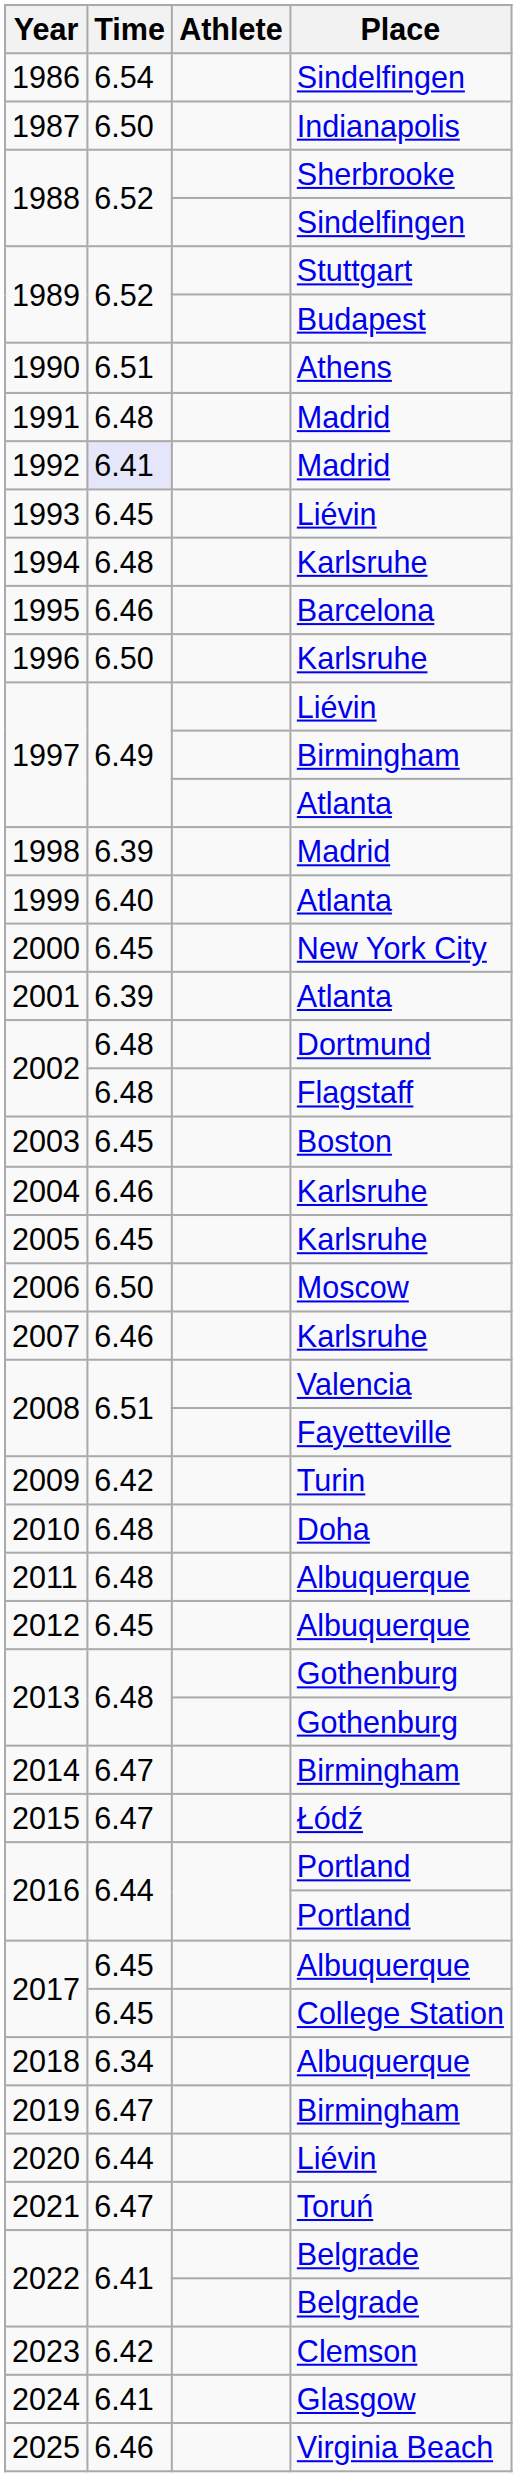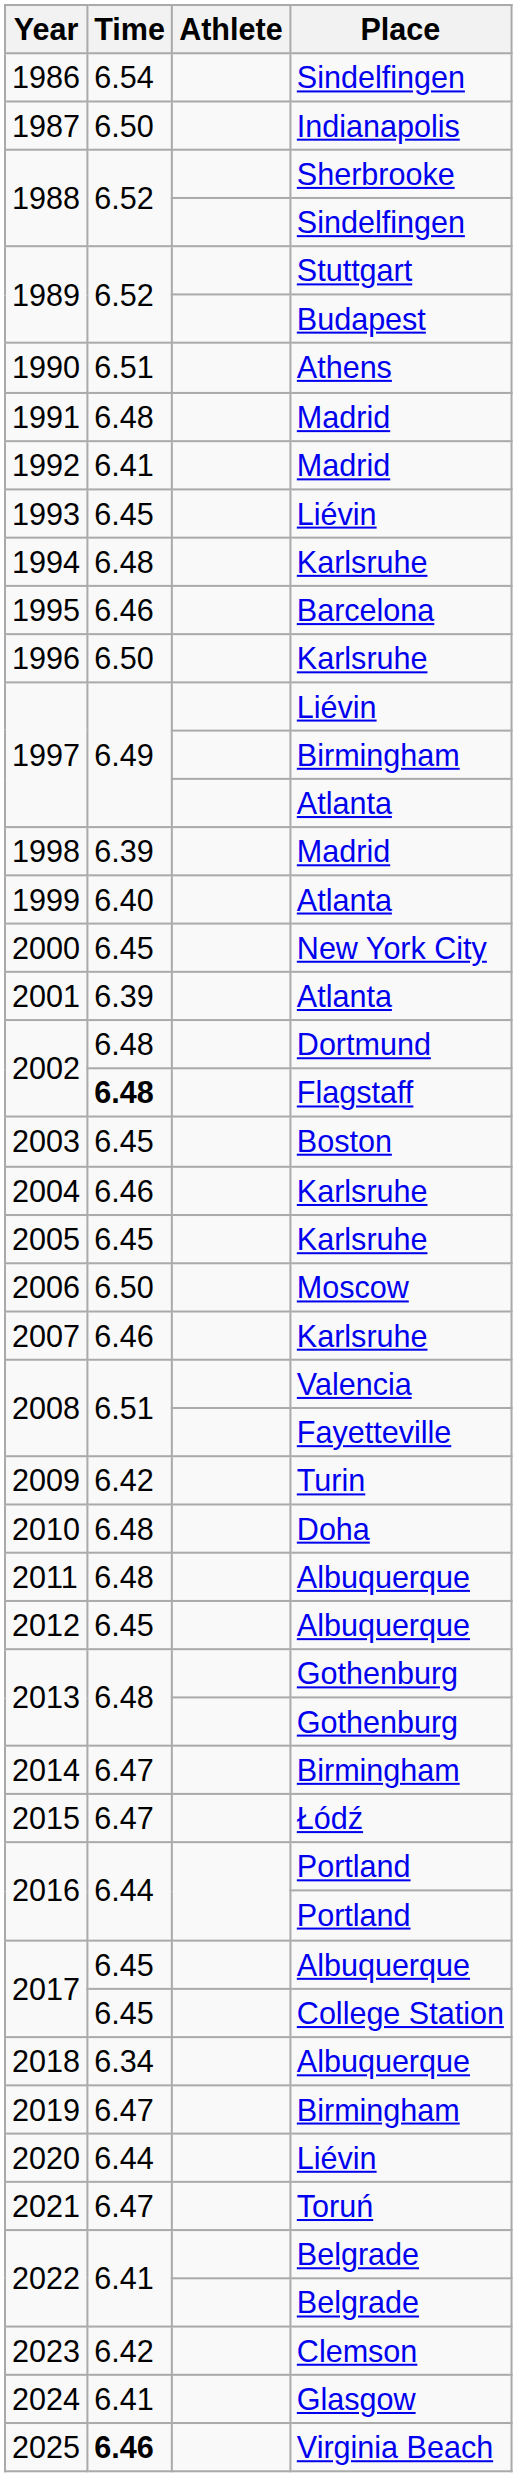(124, 465) lavender background -> (124, 465) no background
(128, 1093) normal -> (128, 1093) bold
(124, 2448) normal -> (124, 2448) bold
